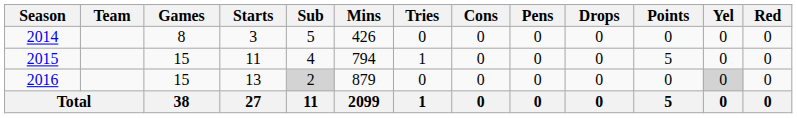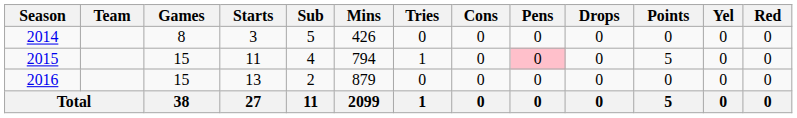(538, 58) no background -> (538, 58) pink background
(311, 80) lightgrey background -> (311, 80) no background
(723, 80) lightgrey background -> (723, 80) no background
